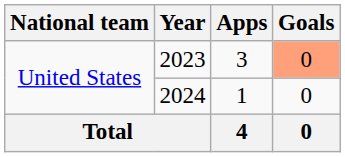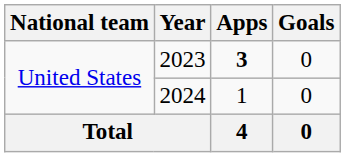(242, 59) normal -> (242, 59) bold
(306, 59) lightsalmon background -> (306, 59) no background
